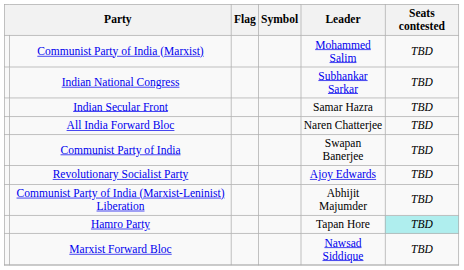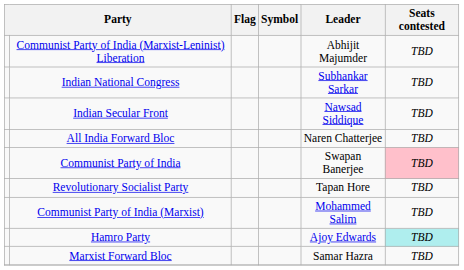rows swapped: (121, 51) <-> (121, 199)
(343, 107) Samar Hazra -> (343, 113) Nawsad Siddique
(422, 150) no background -> (422, 163) pink background
(343, 175) Ajoy Edwards -> (343, 188) Tapan Hore
(343, 224) Tapan Hore -> (343, 237) Ajoy Edwards
(343, 249) Nawsad Siddique -> (343, 255) Samar Hazra
